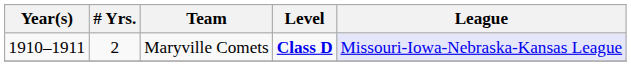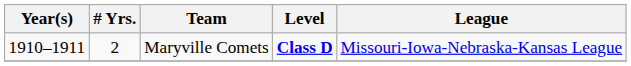(481, 47) lavender background -> (481, 47) no background
